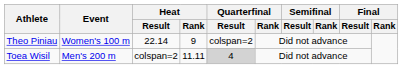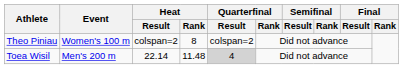(156, 41) 22.14 -> (156, 41) colspan=2
(194, 41) 9 -> (194, 41) 8
(156, 56) colspan=2 -> (156, 56) 22.14
(194, 56) 11.11 -> (194, 56) 11.48
